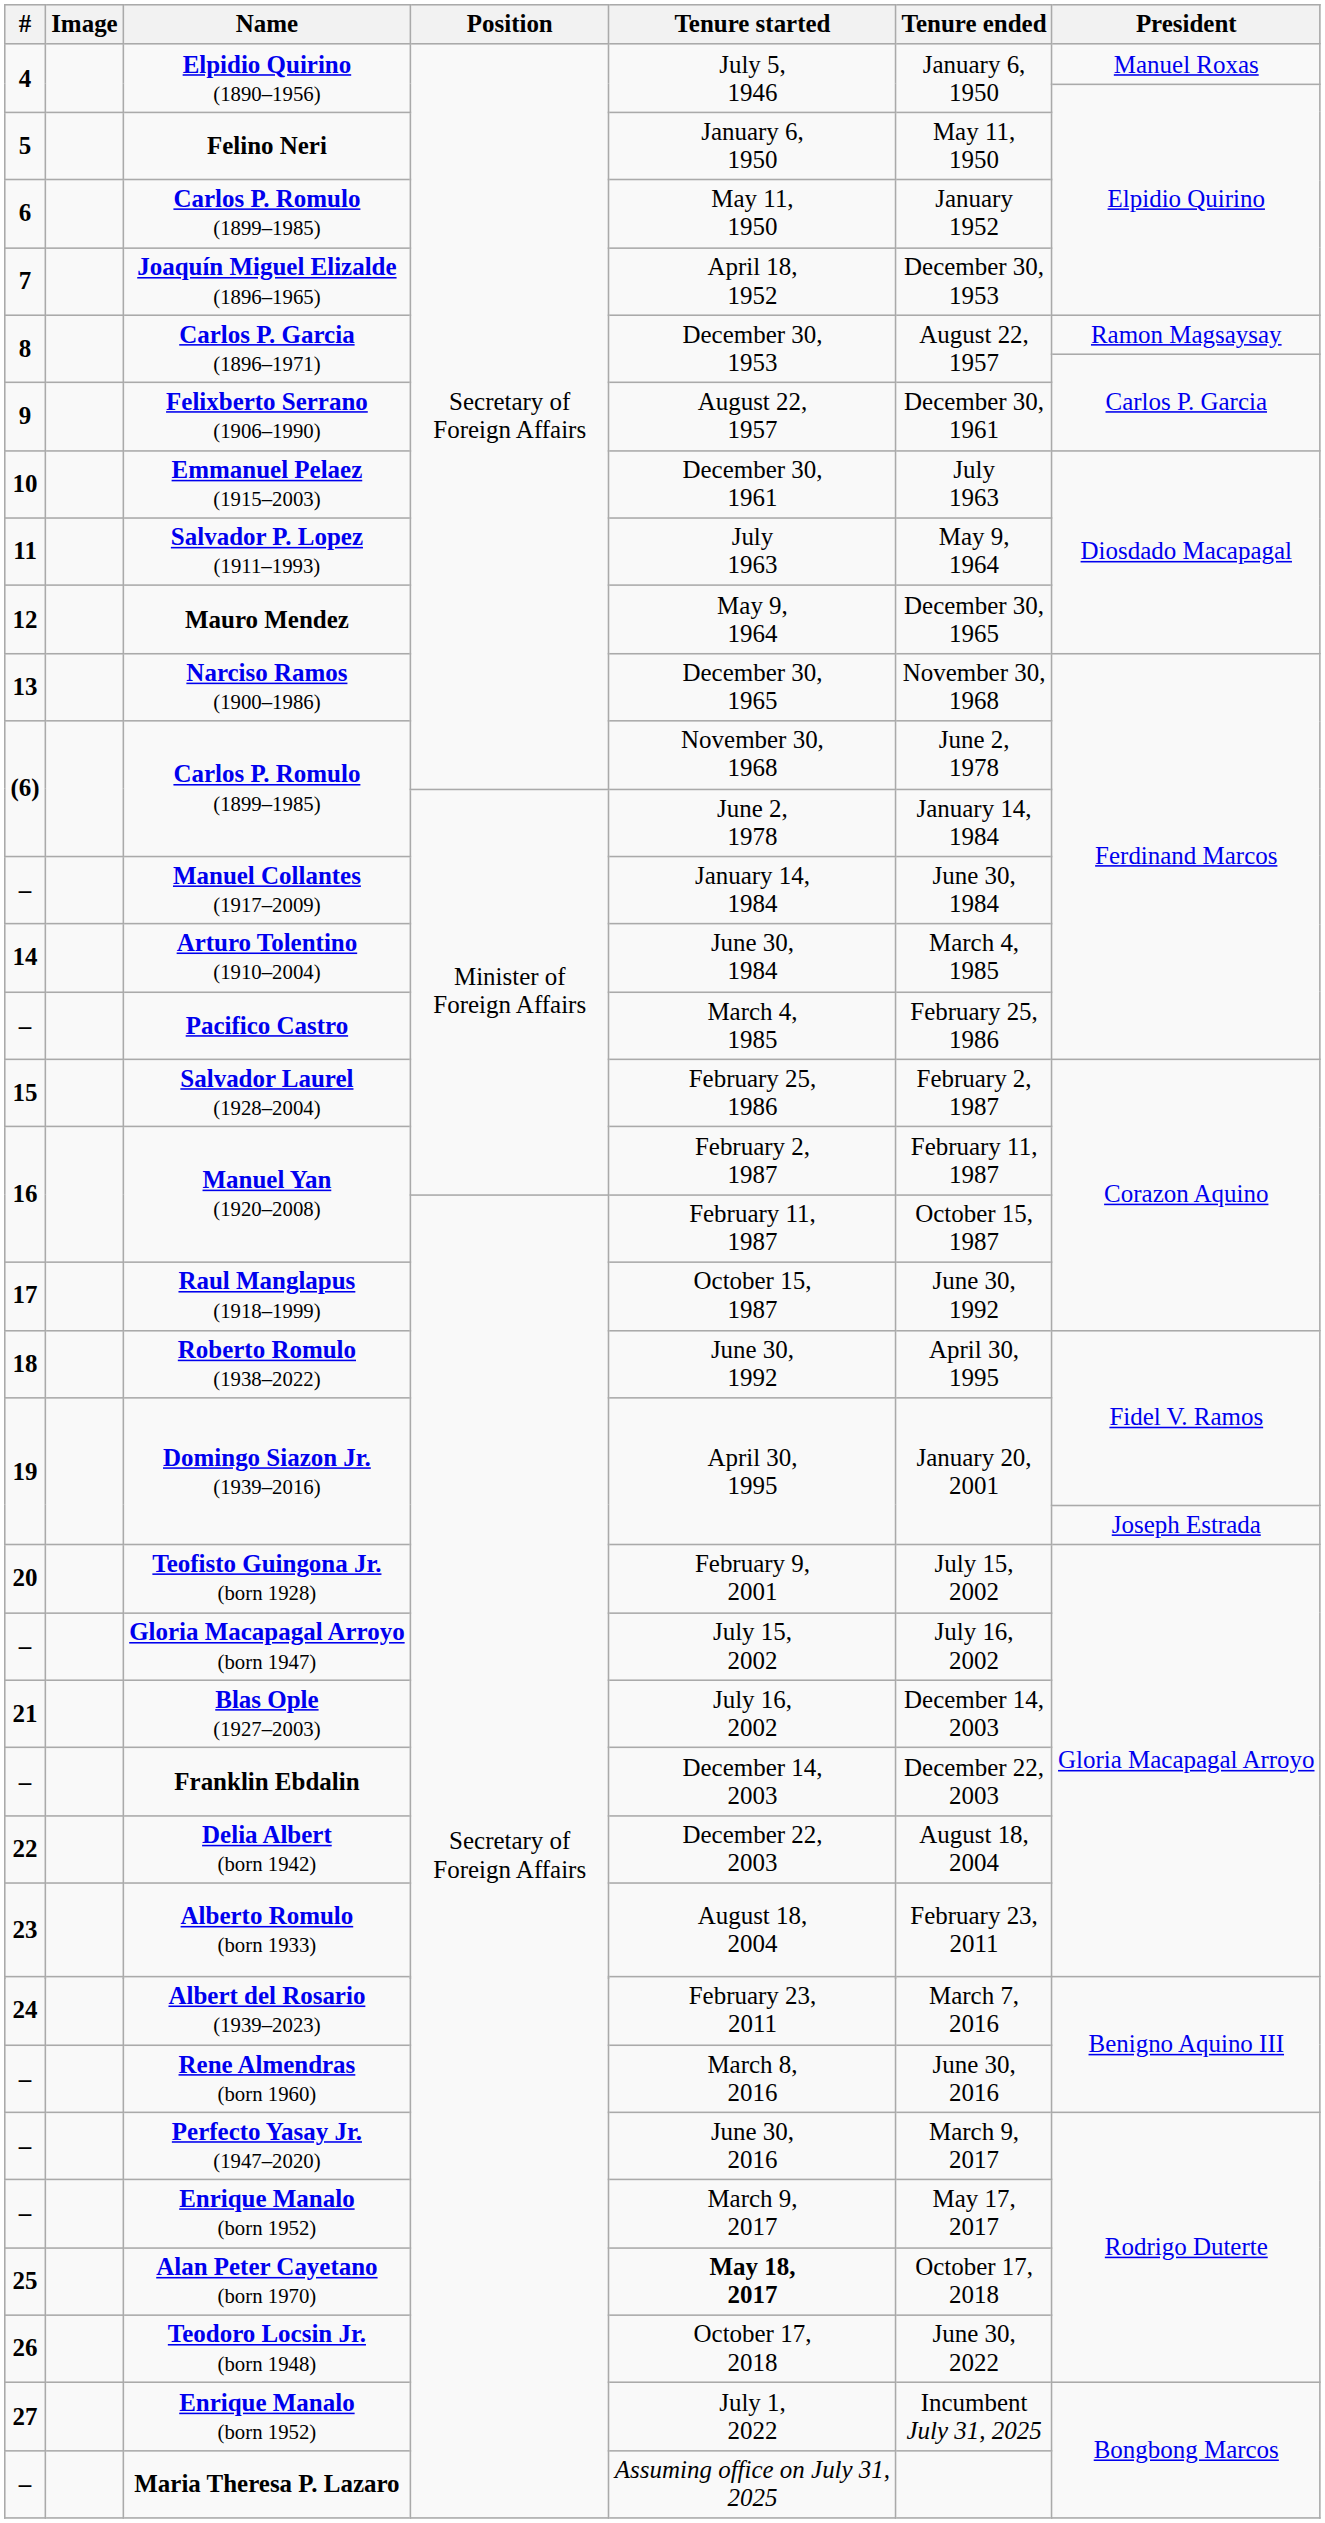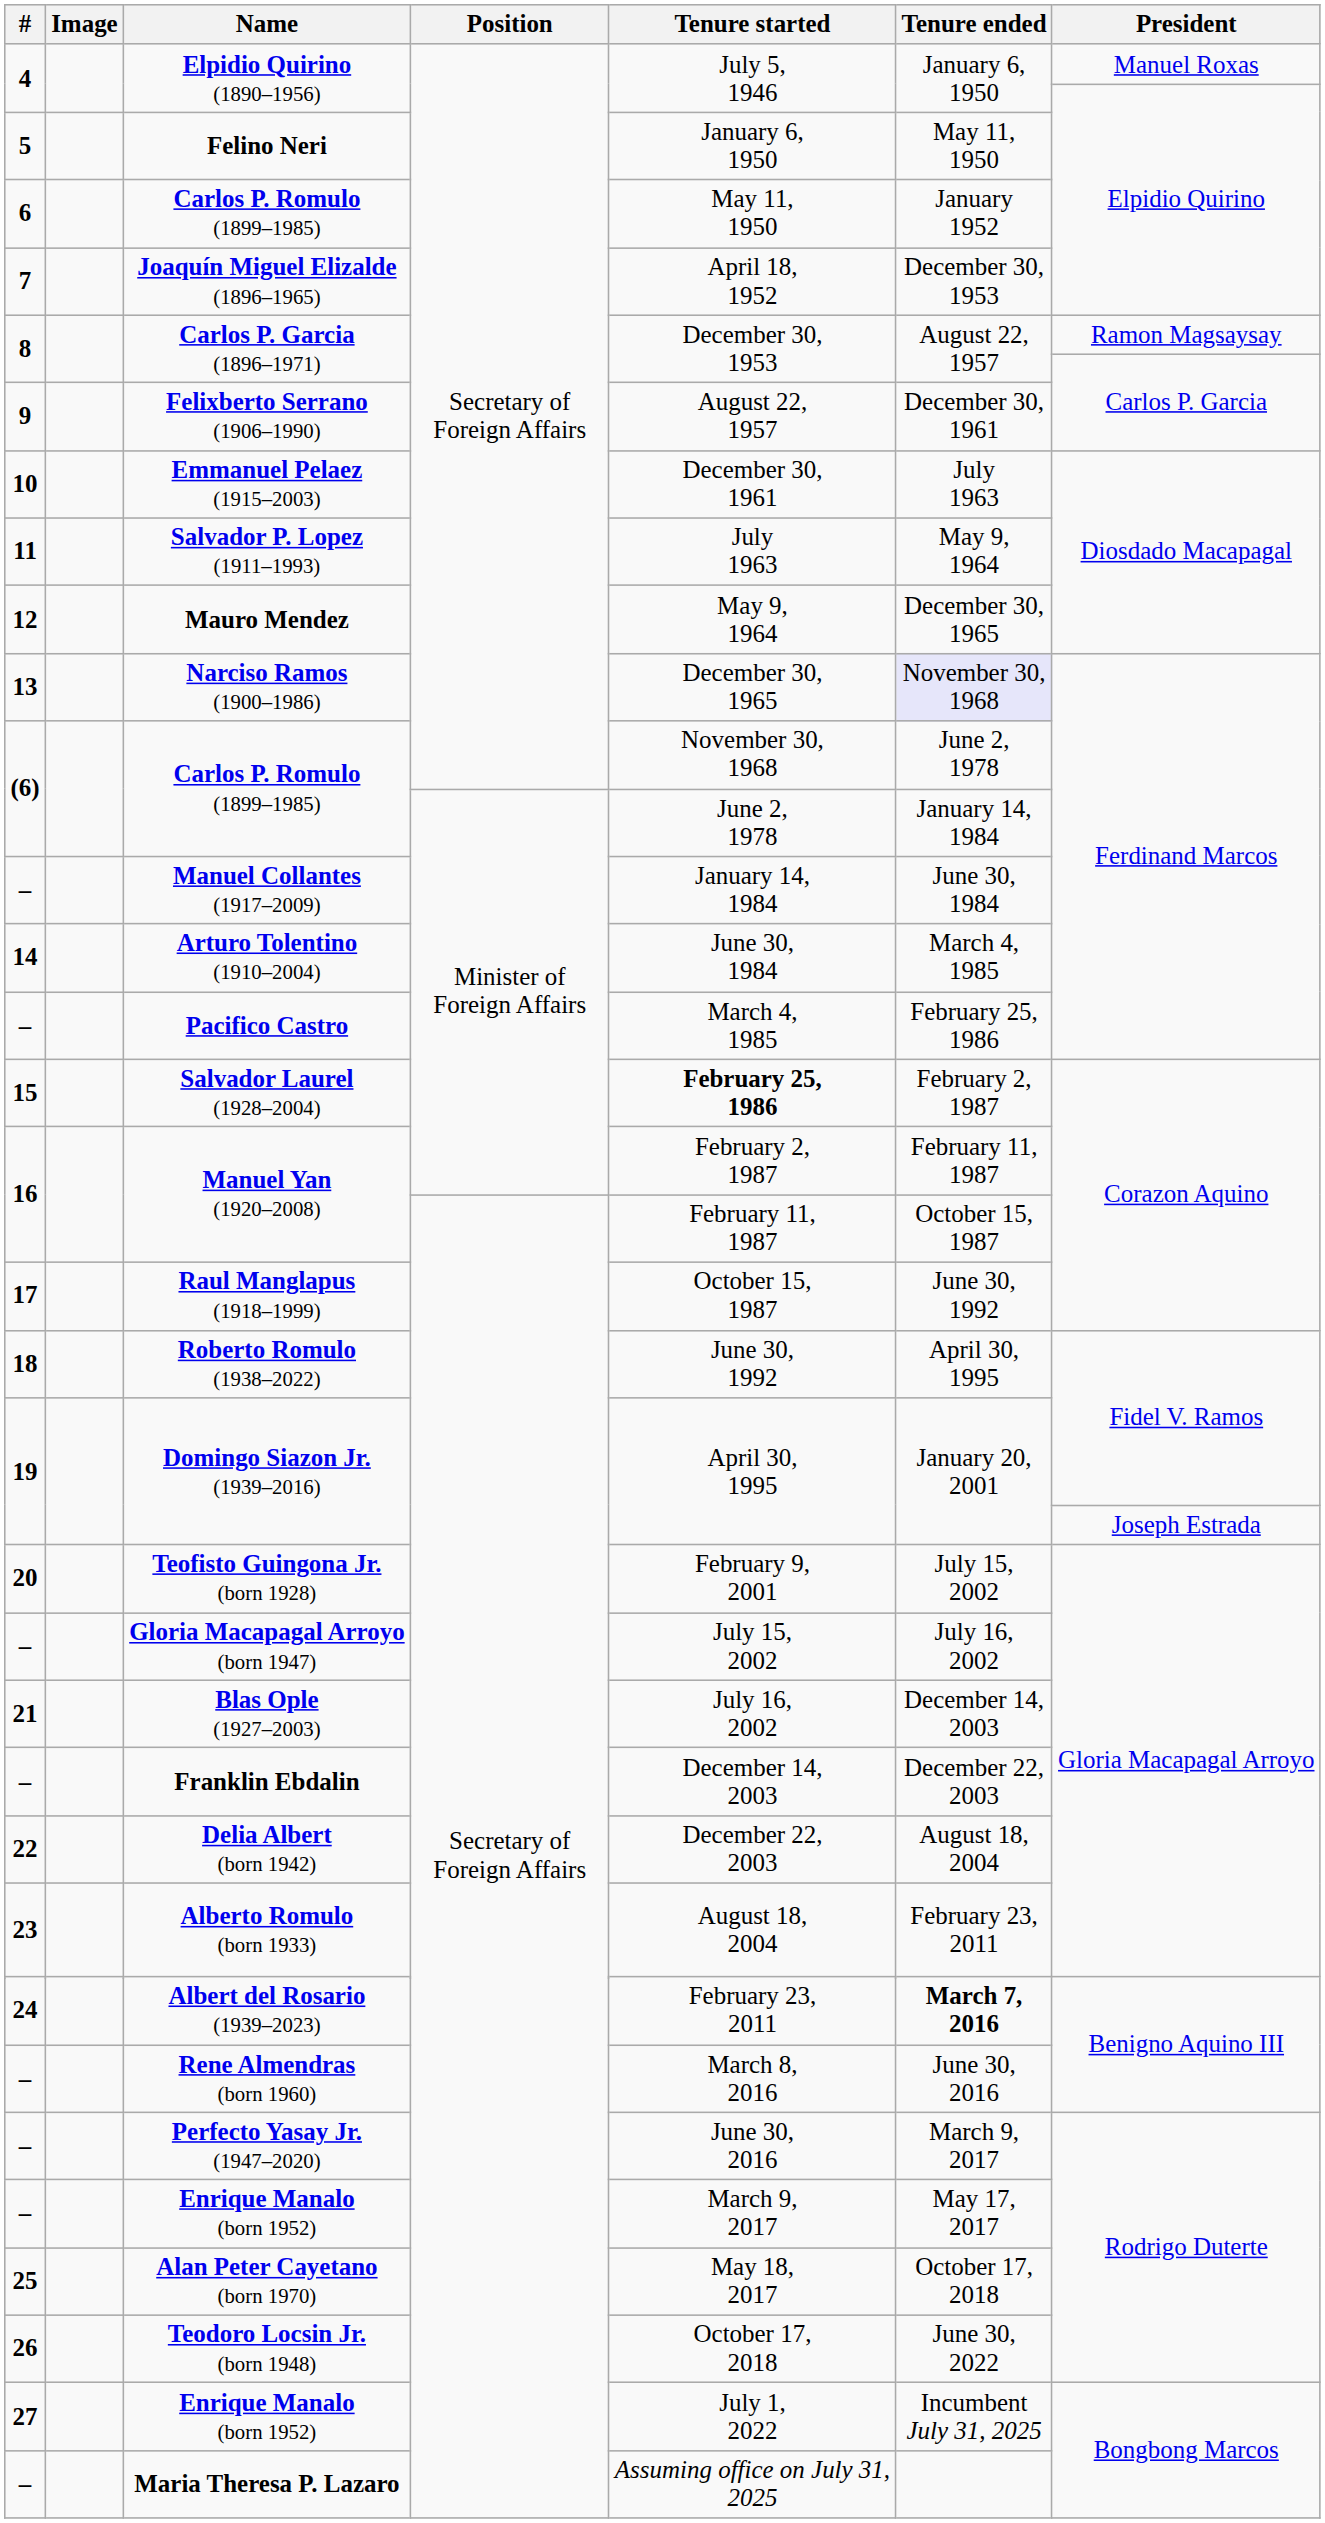(974, 686) no background -> (974, 686) lavender background
(752, 1092) normal -> (752, 1092) bold
(974, 2010) normal -> (974, 2010) bold
(752, 2281) bold -> (752, 2281) normal
